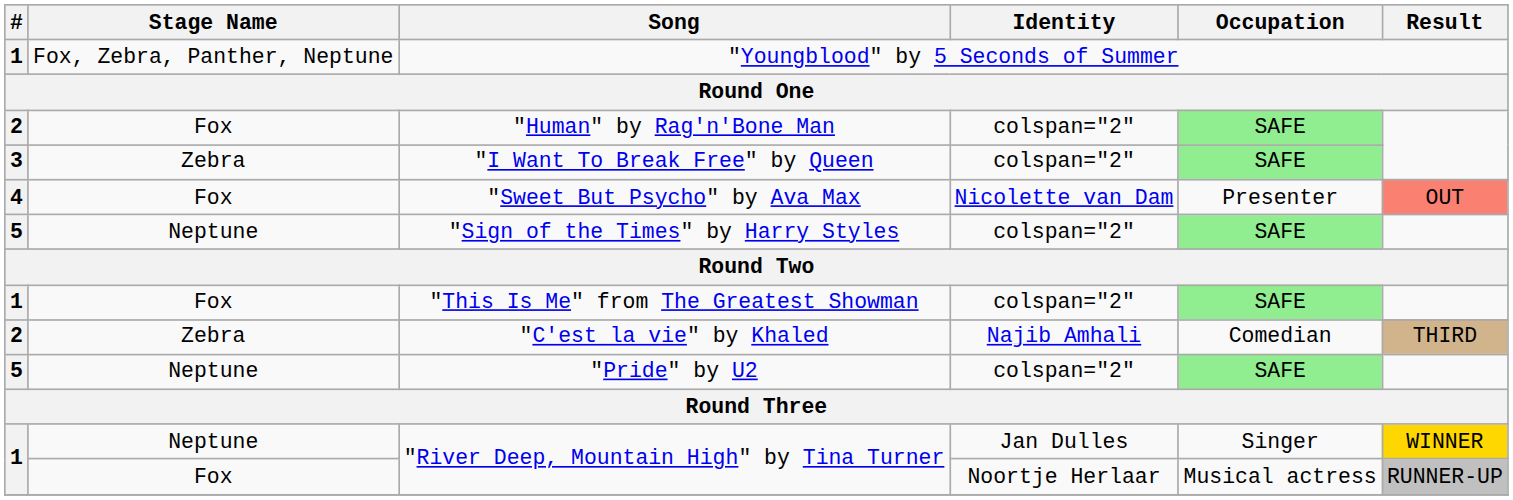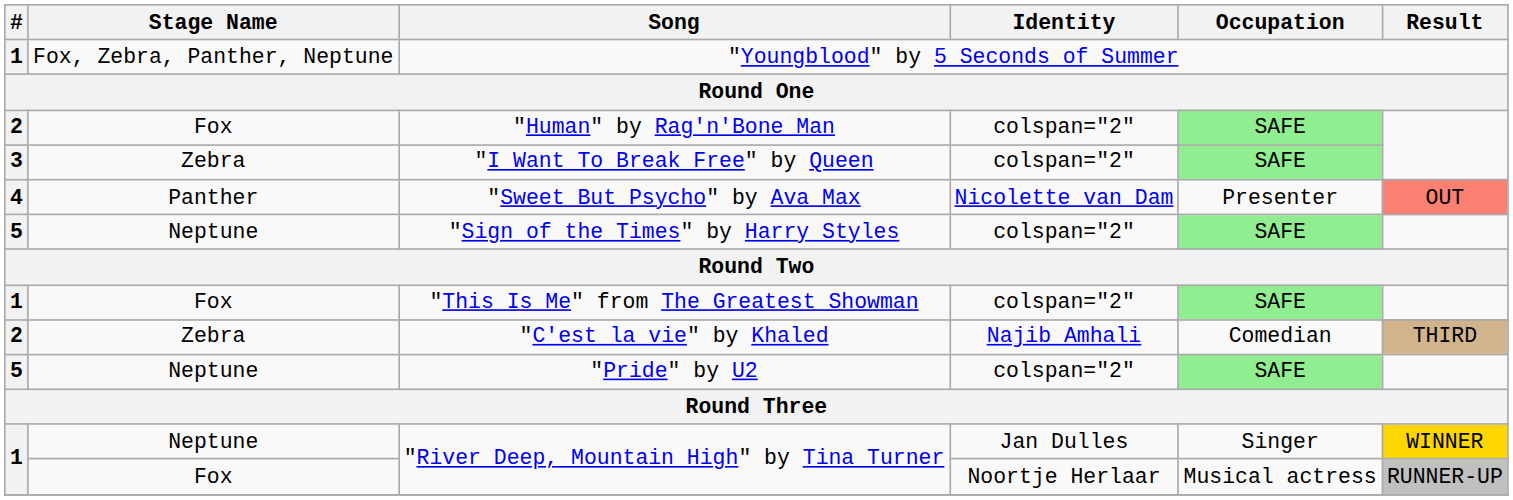(213, 197) Fox -> (213, 197) Panther
